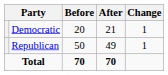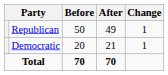rows swapped: (35, 45) <-> (36, 29)
